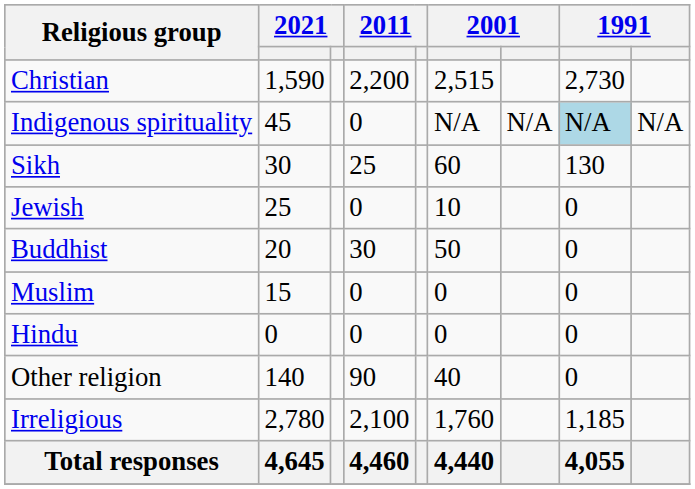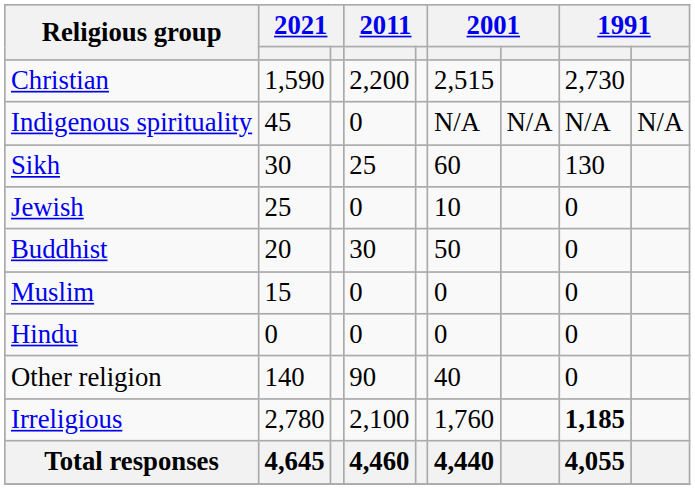(588, 122) lightblue background -> (588, 122) no background
(595, 419) normal -> (595, 419) bold
